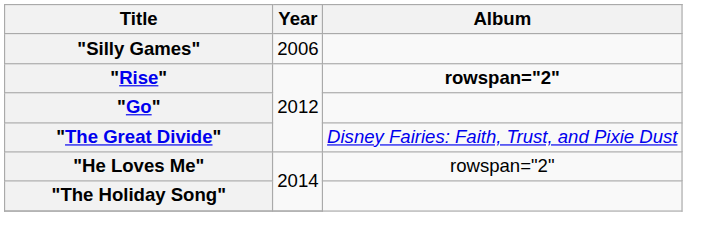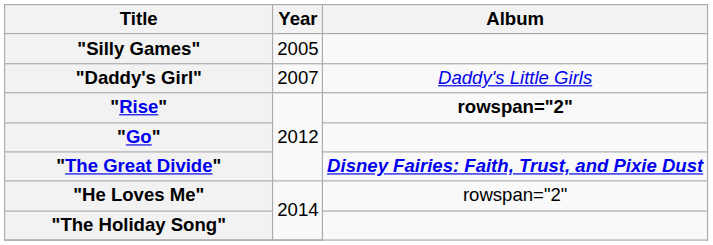(298, 48) 2006 -> (298, 48) 2005
+ row: (139, 78)
(502, 136) normal -> (515, 166) bold
